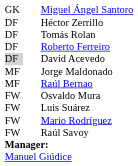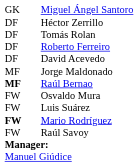(11, 59) lightgrey background -> (11, 59) no background
(12, 83) normal -> (13, 83) bold
(12, 120) normal -> (13, 120) bold
